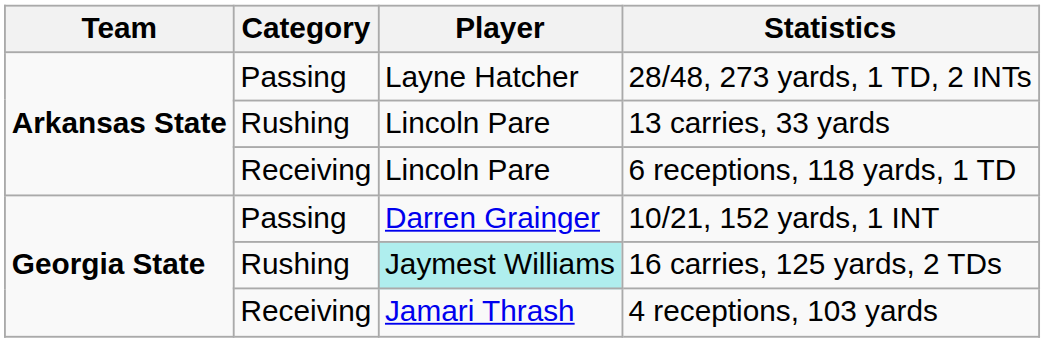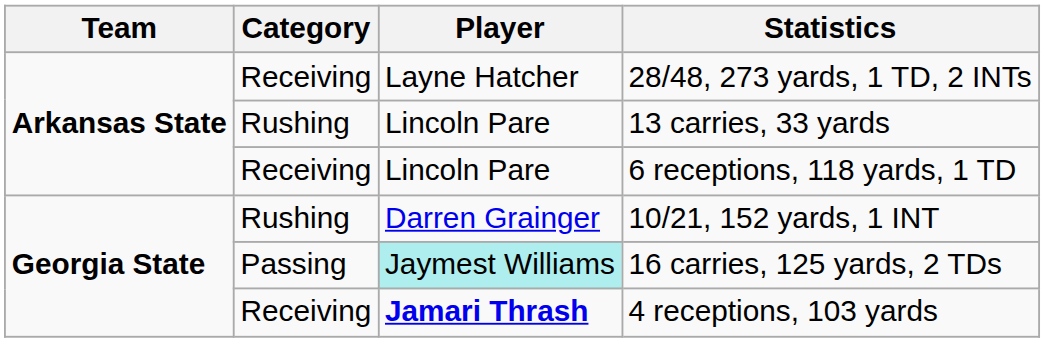(294, 76) Passing -> (306, 76) Receiving
(294, 217) Passing -> (295, 217) Rushing
(295, 264) Rushing -> (294, 264) Passing
(480, 312) normal -> (487, 312) bold
